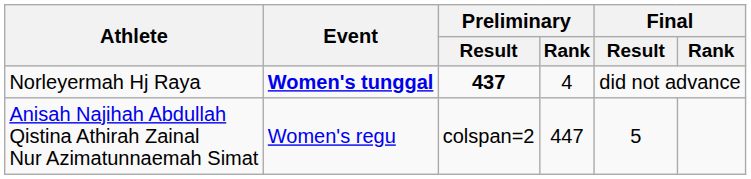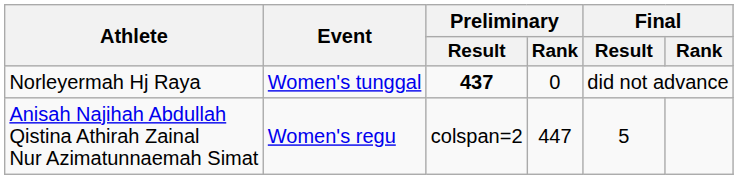(351, 82) bold -> (345, 82) normal
(567, 82) 4 -> (555, 82) 0
